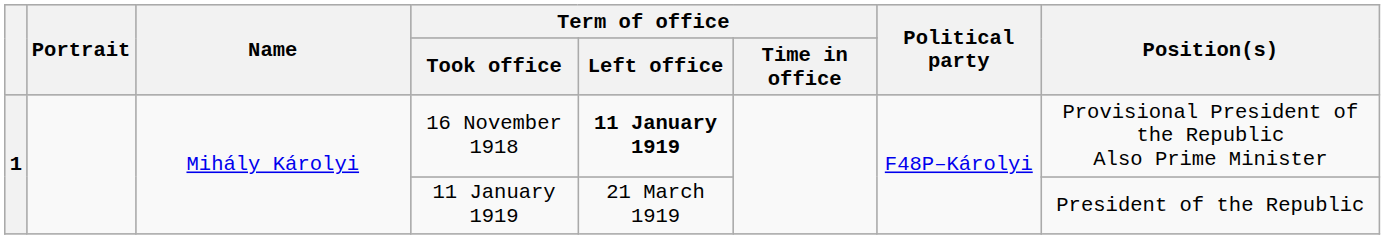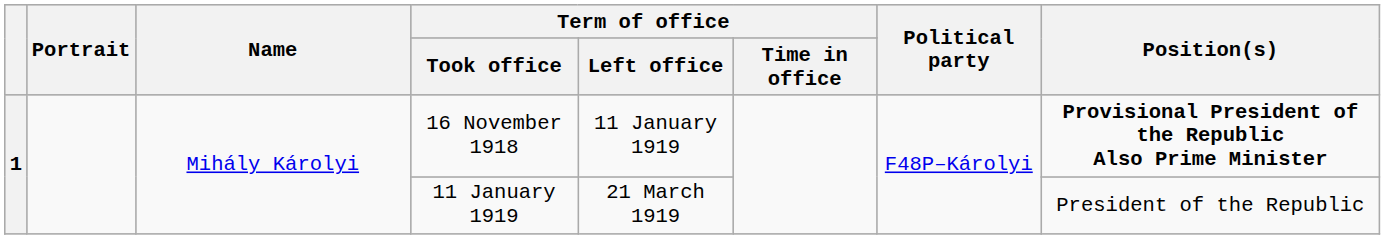(656, 136) bold -> (656, 136) normal
(1210, 136) normal -> (1210, 136) bold
